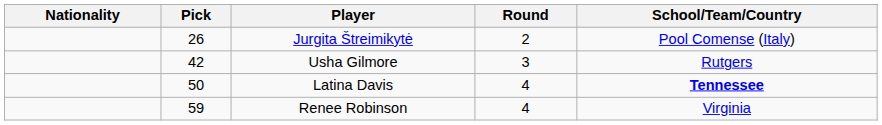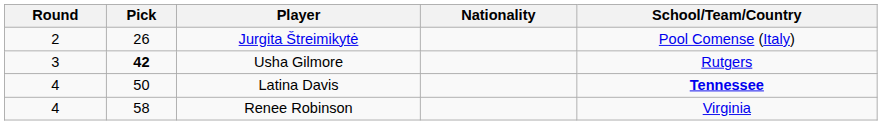columns swapped: (526, 16) <-> (83, 16)
(196, 62) normal -> (141, 62) bold
(196, 108) 59 -> (141, 108) 58
